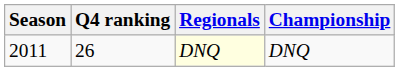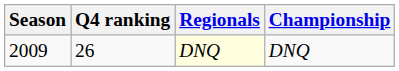(28, 50) 2011 -> (28, 50) 2009
